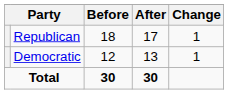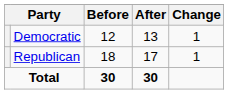rows swapped: (47, 36) <-> (47, 57)
